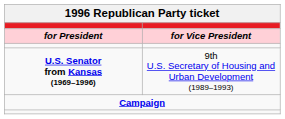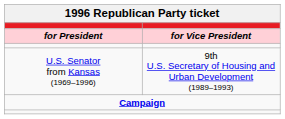(73, 72) bold -> (73, 72) normal
